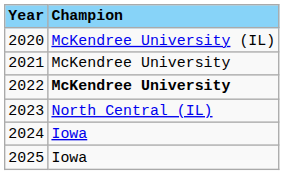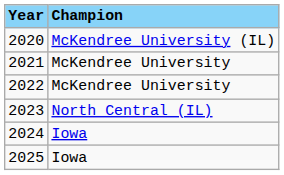(141, 87) bold -> (141, 87) normal
